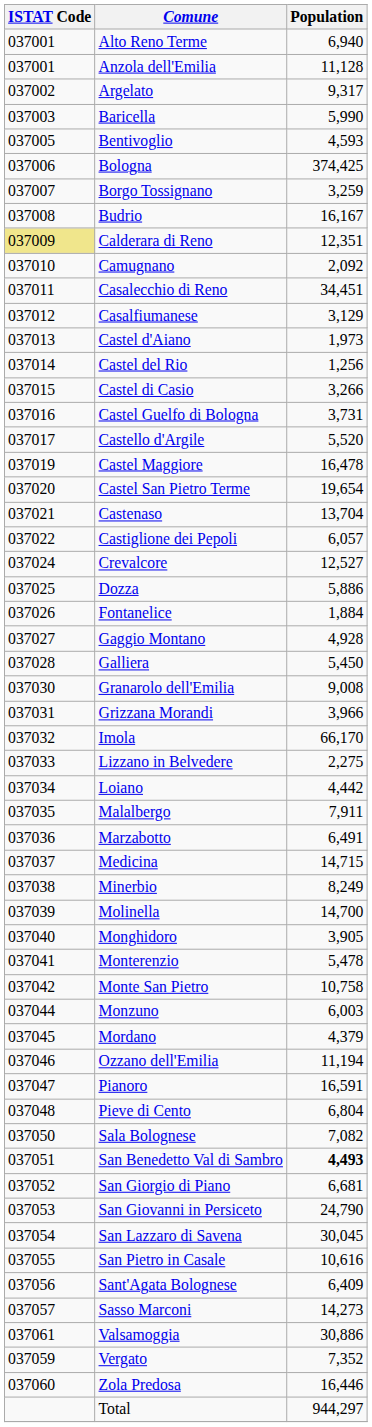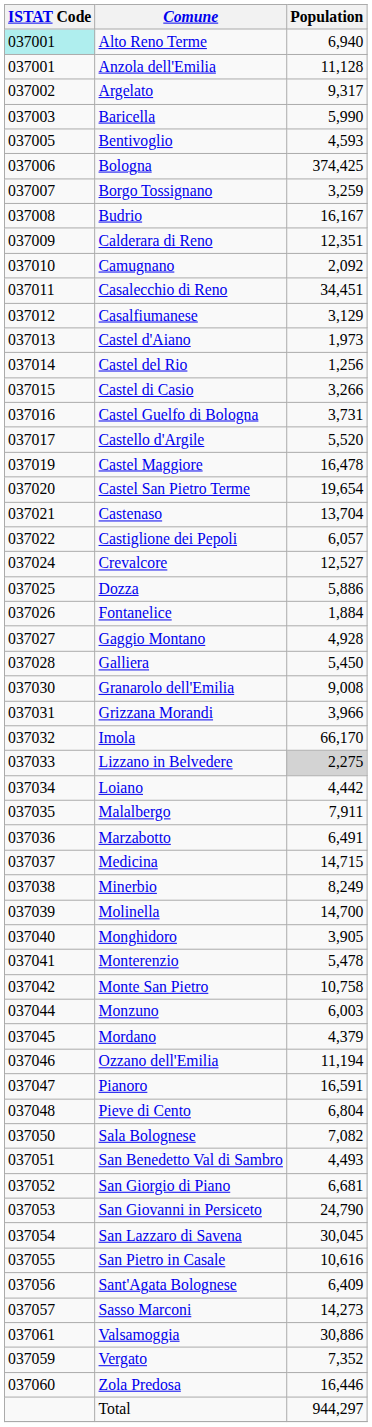(32, 41) no background -> (32, 41) paleturquoise background
(32, 240) khaki background -> (32, 240) no background
(346, 762) no background -> (346, 762) lightgrey background
(346, 1160) bold -> (346, 1160) normal
